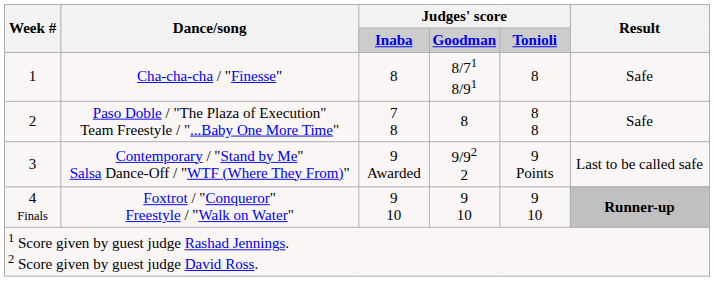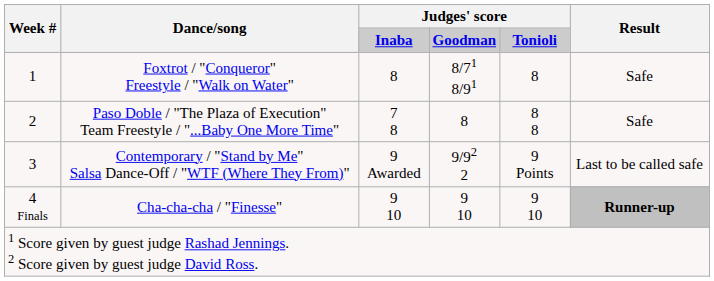(210, 76) Cha-cha-cha / "Finesse" -> (210, 76) Foxtrot / "Conqueror" Freestyle / "Walk on Water"
(210, 207) Foxtrot / "Conqueror" Freestyle / "Walk on Water" -> (210, 207) Cha-cha-cha / "Finesse"
